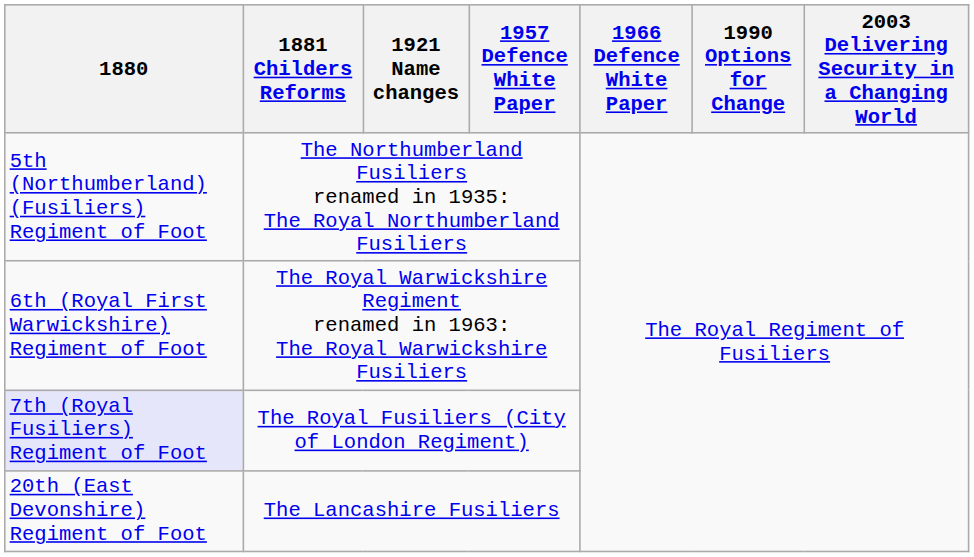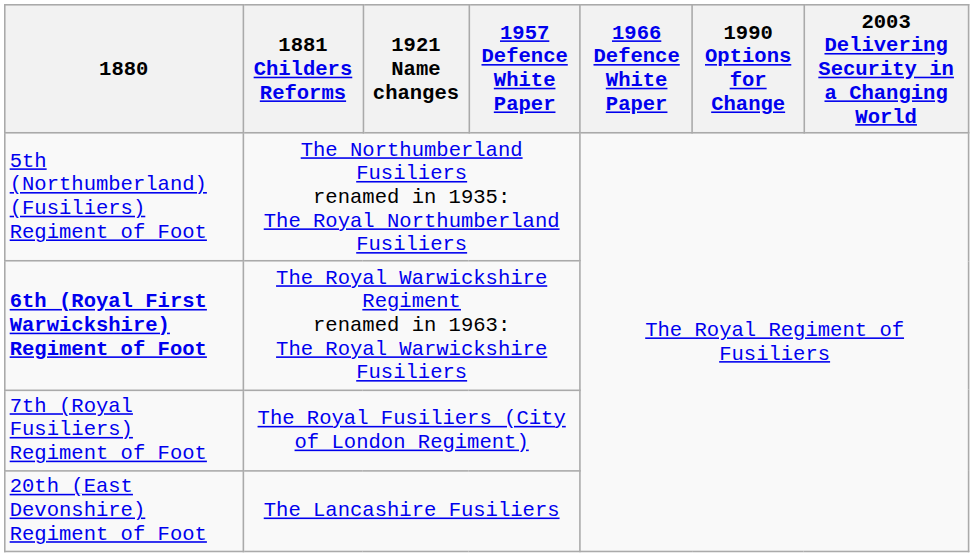(108, 325) normal -> (108, 325) bold
(108, 430) lavender background -> (108, 430) no background
